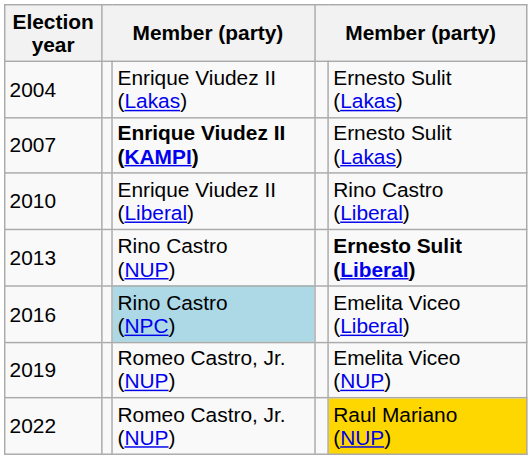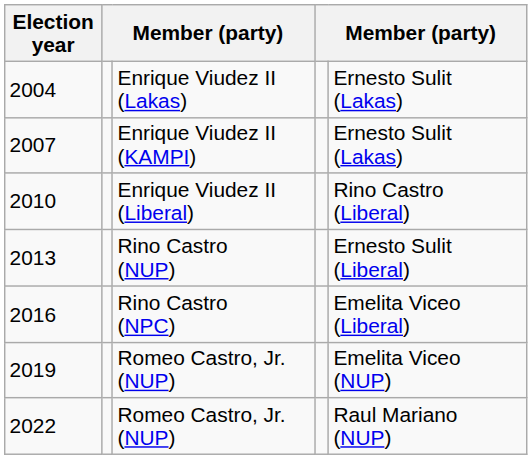(201, 146) bold -> (197, 146) normal
(398, 258) bold -> (393, 258) normal
(173, 314) lightblue background -> (173, 314) no background
(395, 427) gold background -> (395, 427) no background
